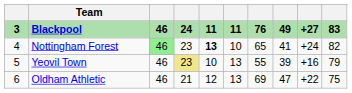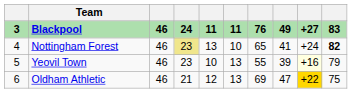(162, 46) lightgreen background -> (162, 46) no background
(186, 46) no background -> (186, 46) khaki background
(211, 46) bold -> (211, 46) normal
(334, 46) normal -> (334, 46) bold
(186, 63) khaki background -> (186, 63) no background
(310, 63) no background -> (310, 63) lightyellow background
(310, 79) no background -> (310, 79) gold background
